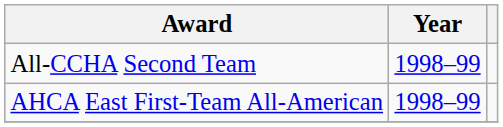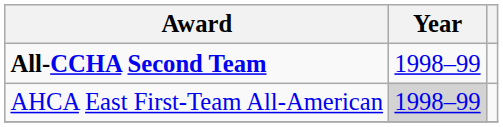(133, 63) normal -> (138, 63) bold
(438, 102) no background -> (438, 102) lightgrey background
